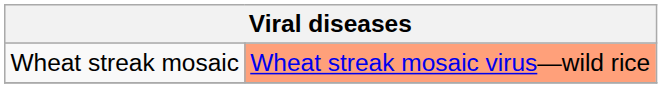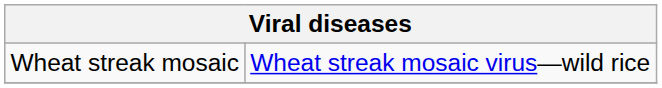(450, 62) lightsalmon background -> (450, 62) no background
